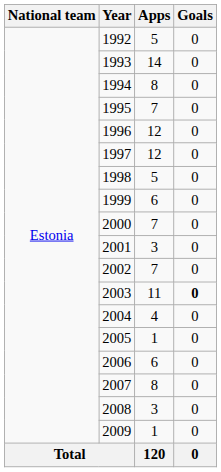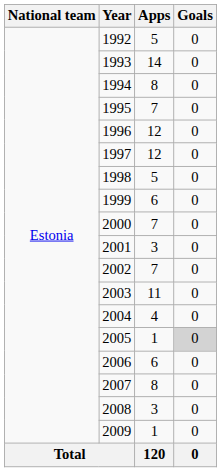(195, 293) bold -> (195, 293) normal
(195, 339) no background -> (195, 339) lightgrey background
